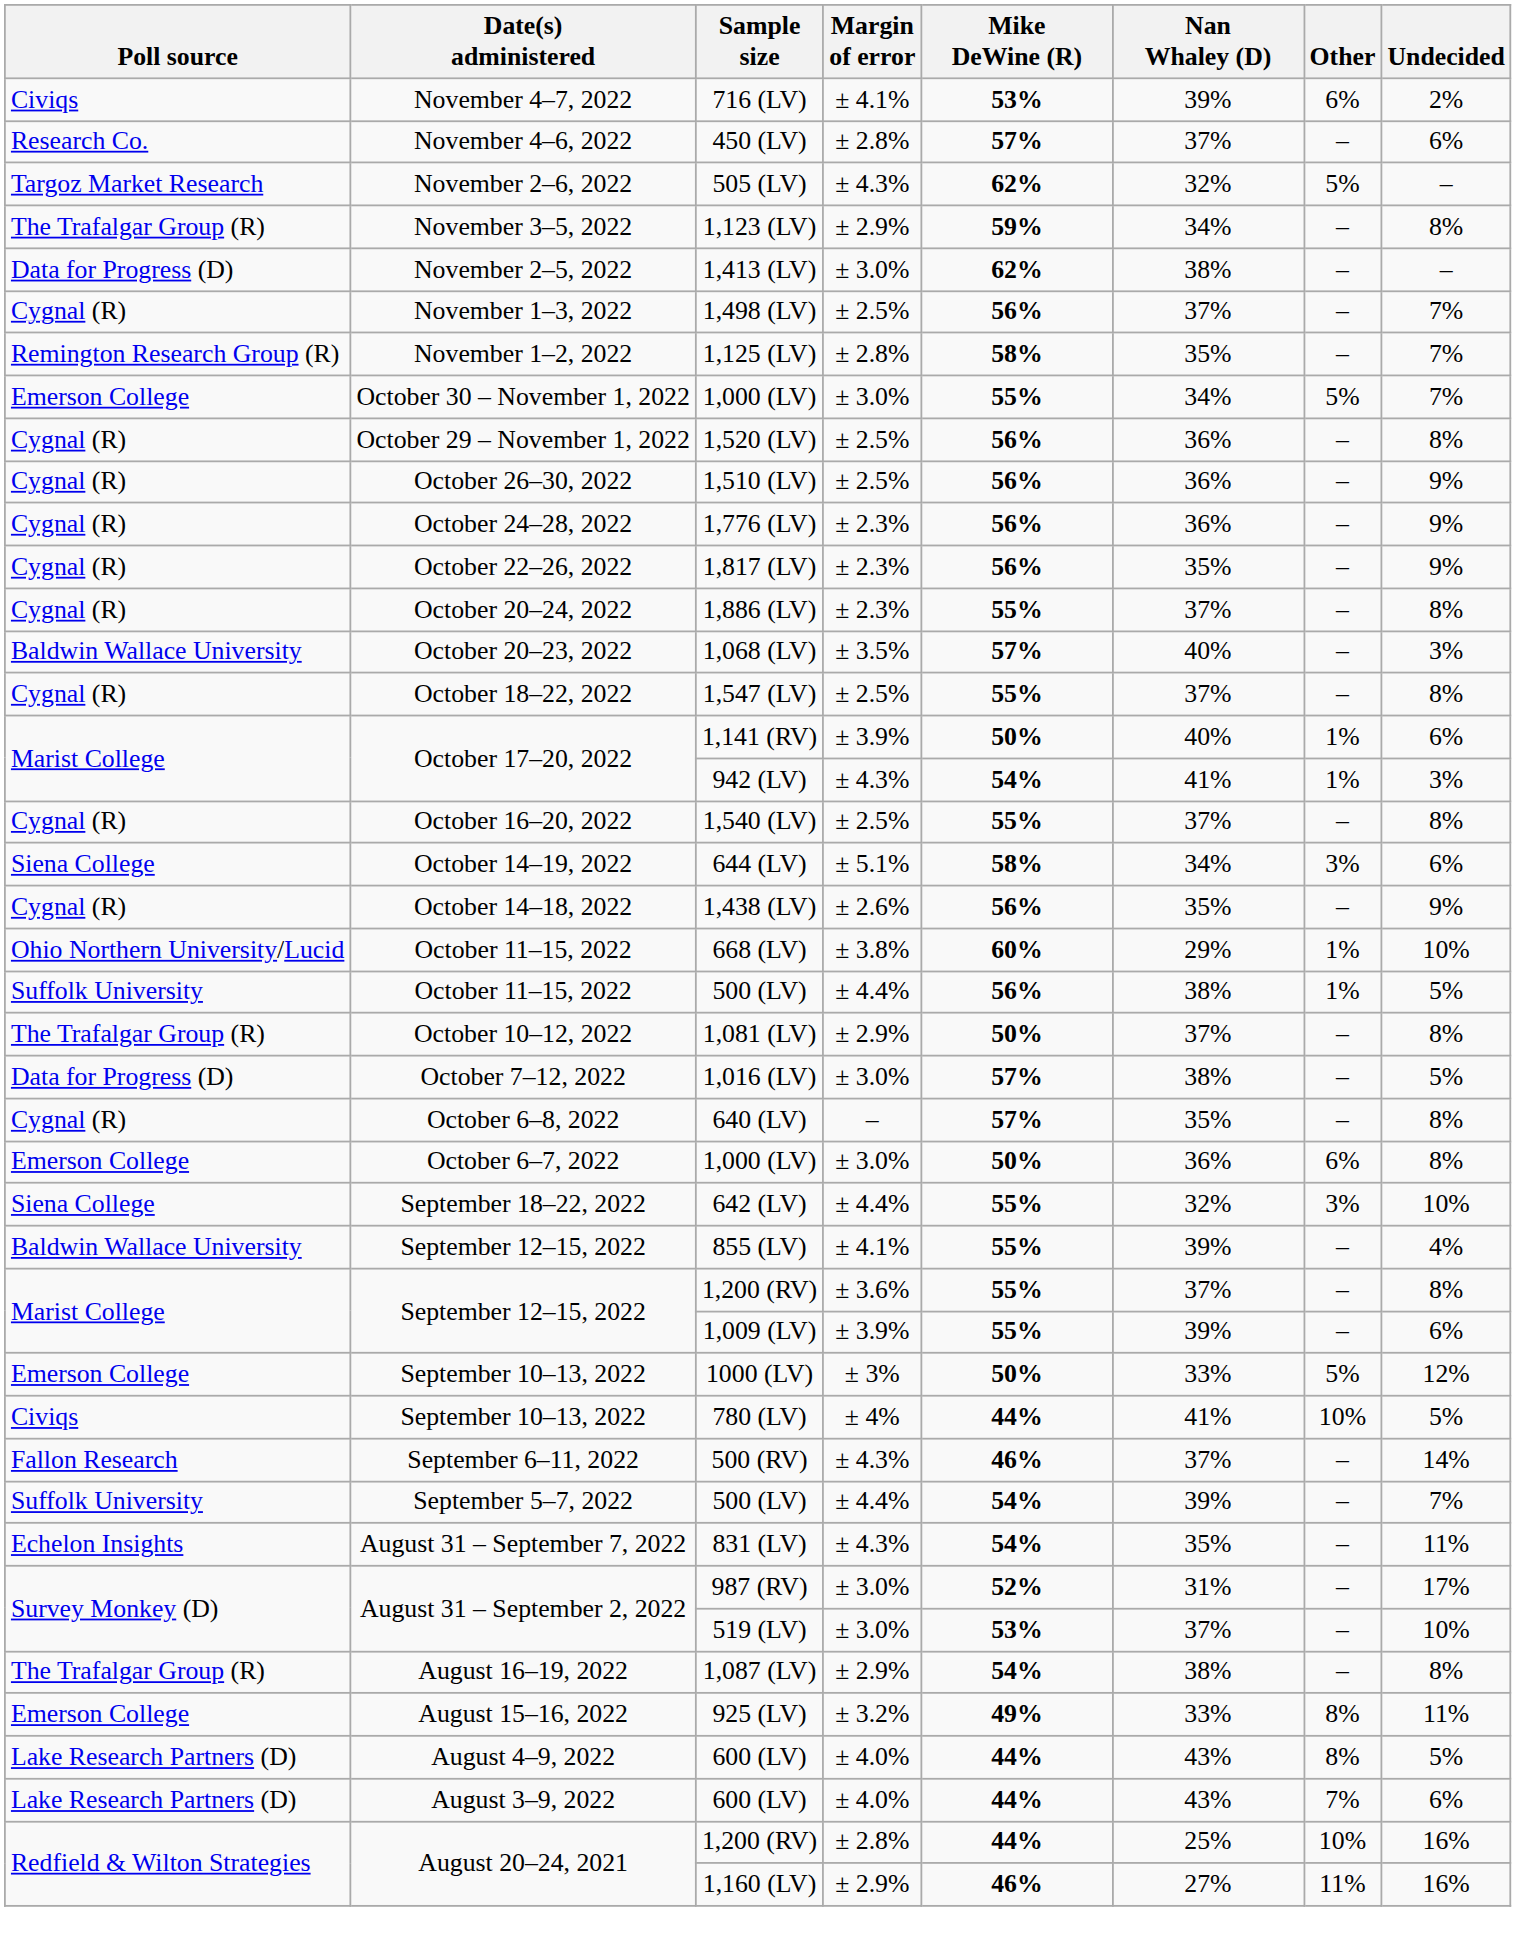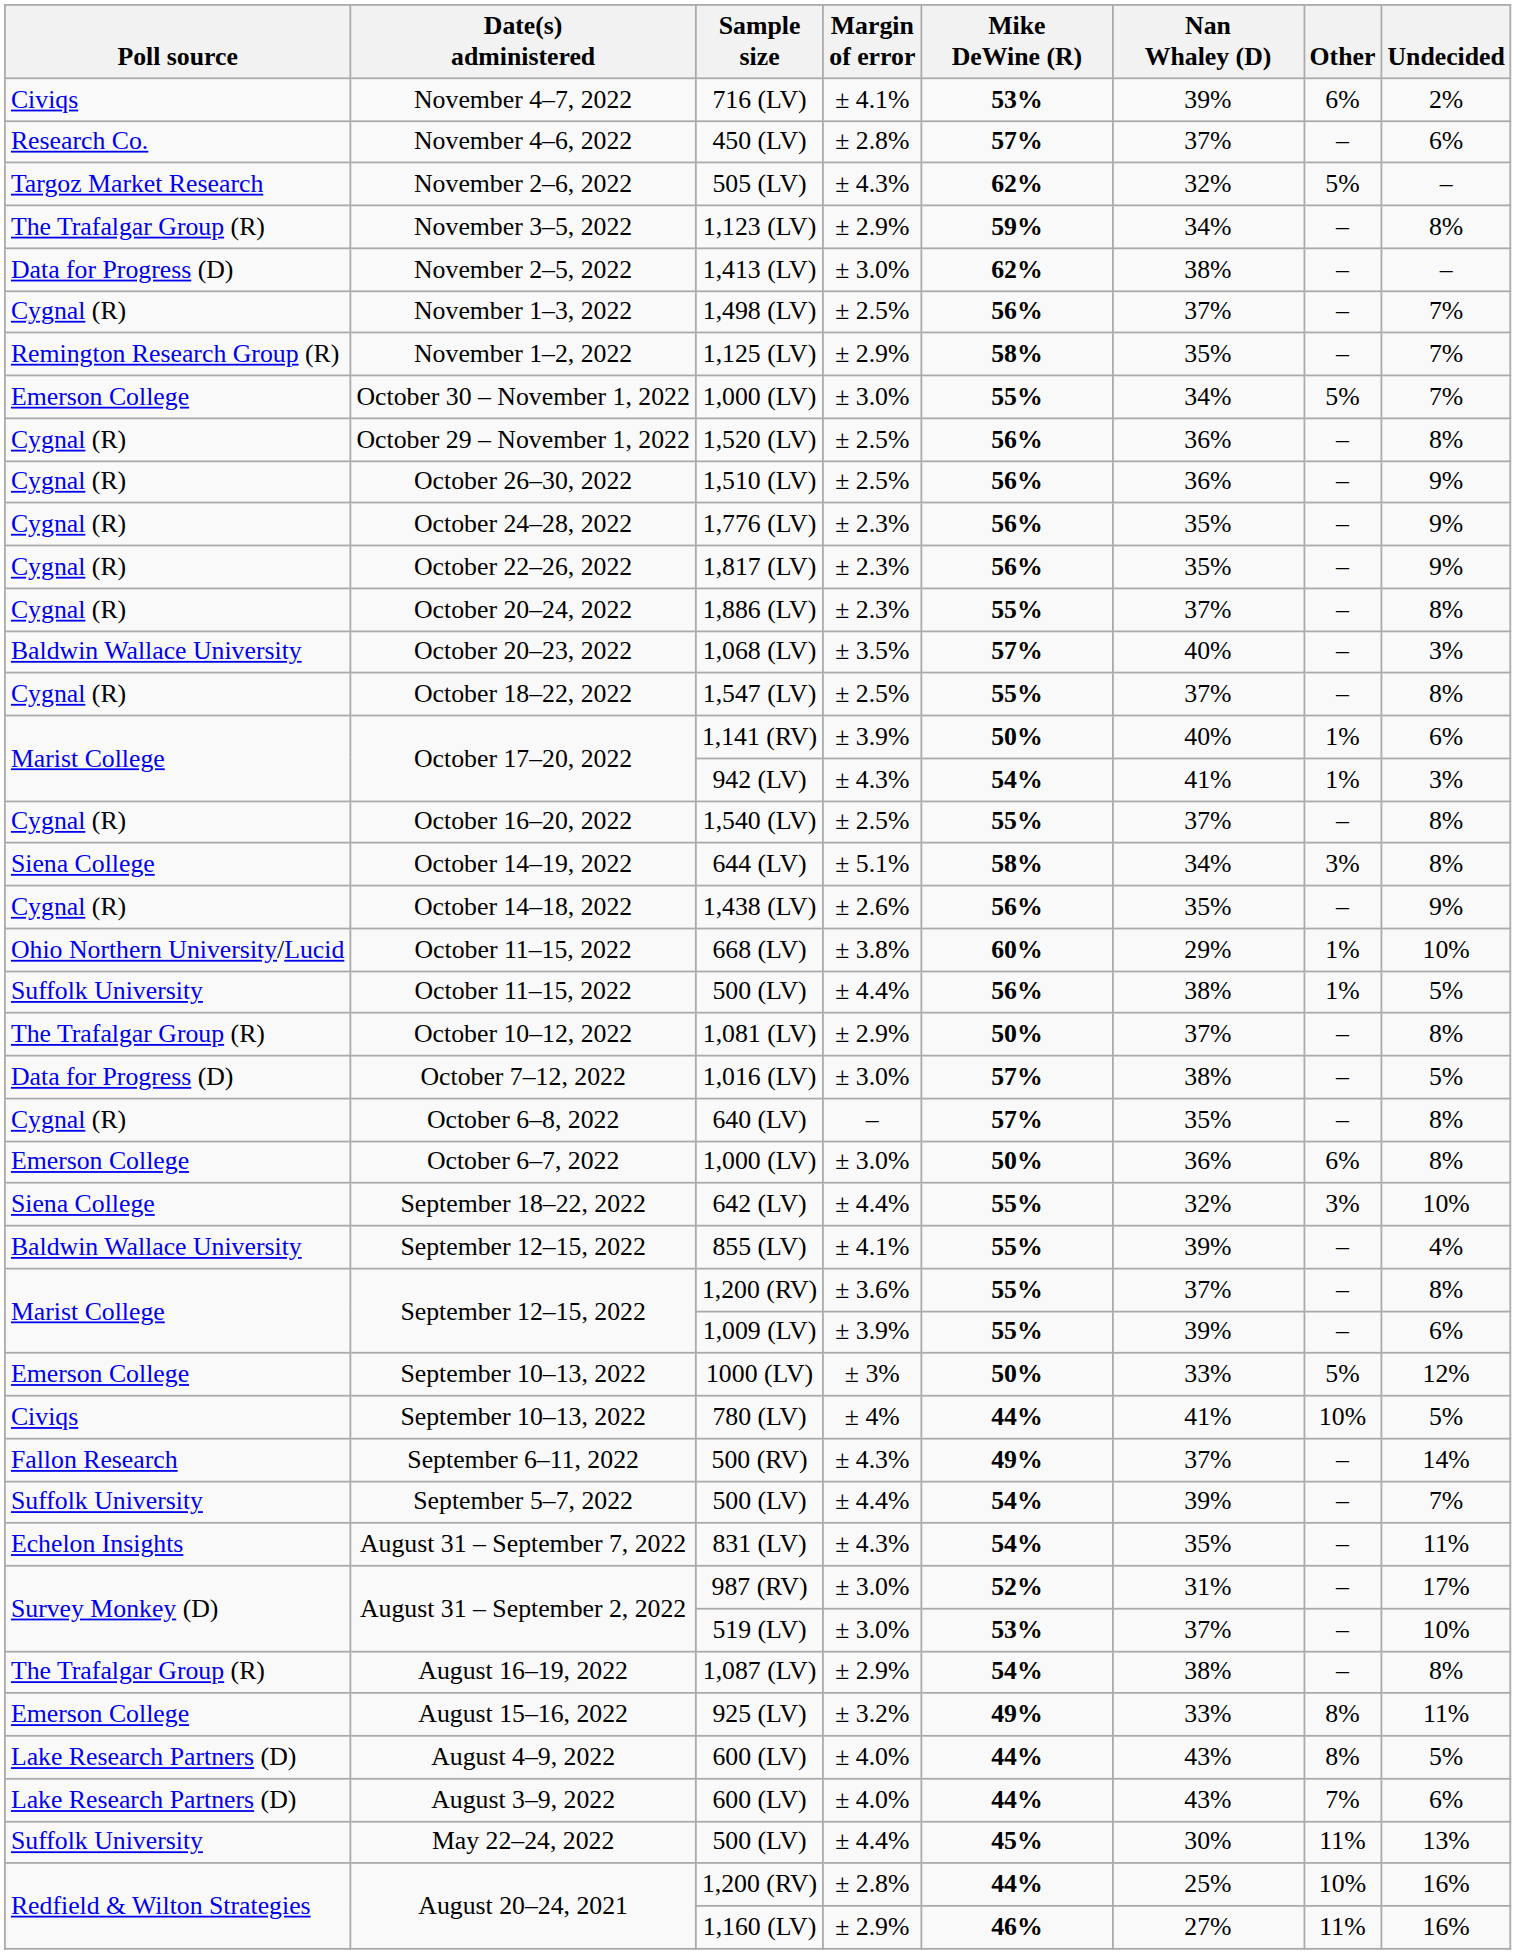(872, 354) ± 2.8% -> (872, 354) ± 2.9%
(1208, 524) 36% -> (1208, 524) 35%
(1446, 864) 6% -> (1446, 864) 8%
(1017, 1459) 46% -> (1017, 1459) 49%
+ row: (523, 1842)
